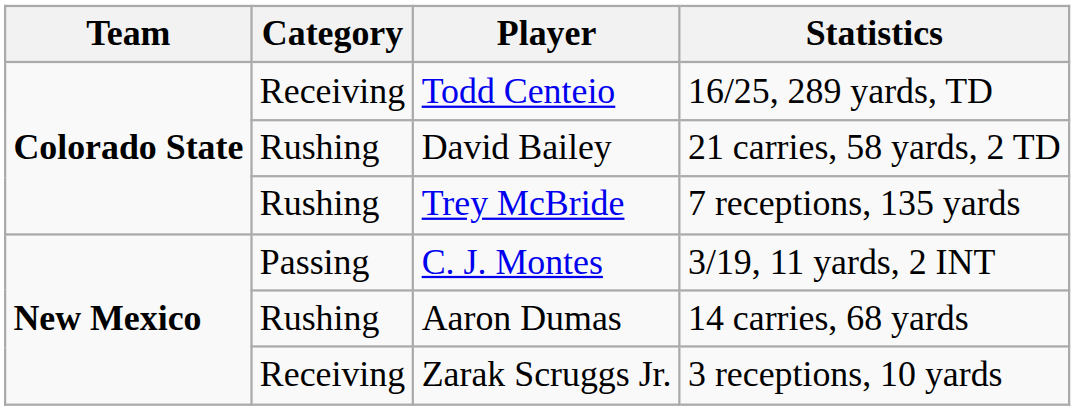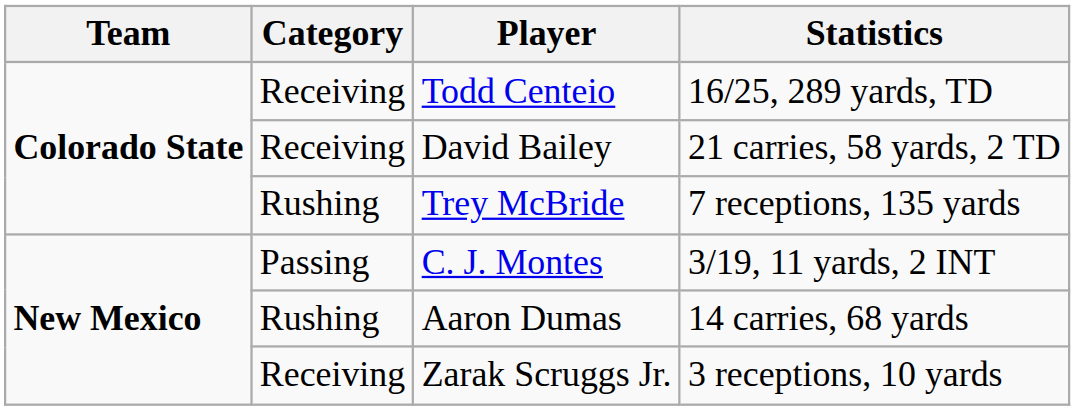(320, 147) Rushing -> (333, 147) Receiving
